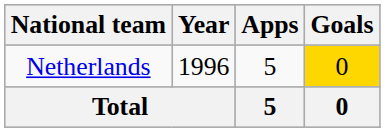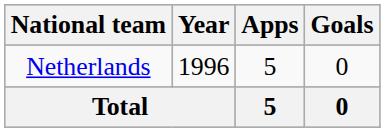(342, 65) gold background -> (342, 65) no background
